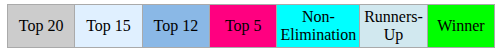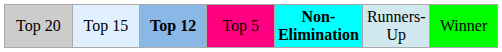(176, 26) normal -> (173, 26) bold
(318, 26) normal -> (318, 26) bold
